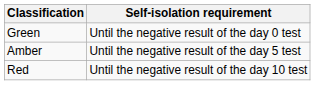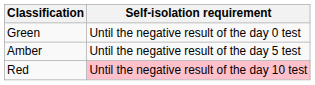(198, 70) no background -> (198, 70) pink background
